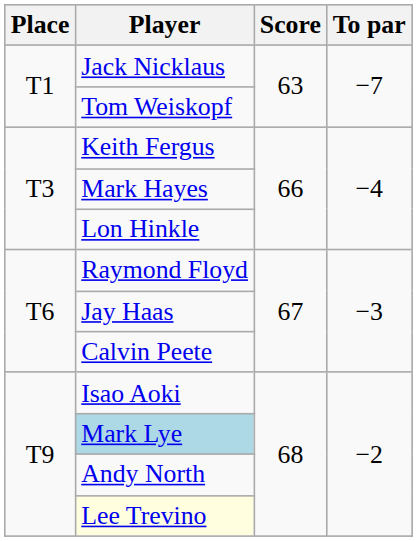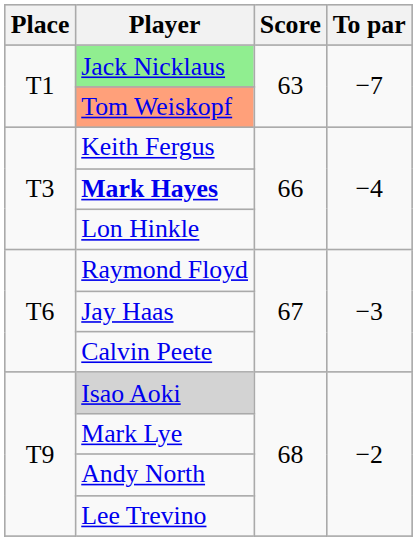(153, 65) no background -> (153, 65) lightgreen background
(157, 106) no background -> (157, 106) lightsalmon background
(145, 188) normal -> (150, 188) bold
(131, 392) no background -> (131, 392) lightgrey background
(132, 433) lightblue background -> (132, 433) no background
(144, 515) lightyellow background -> (144, 515) no background
